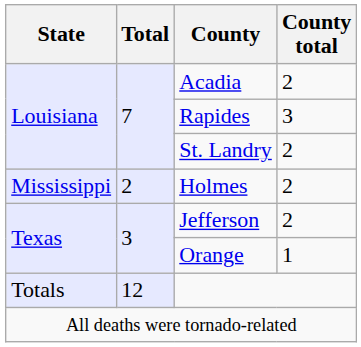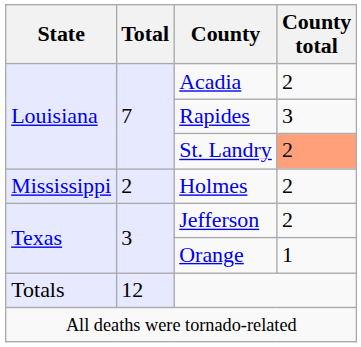(287, 150) no background -> (287, 150) lightsalmon background
